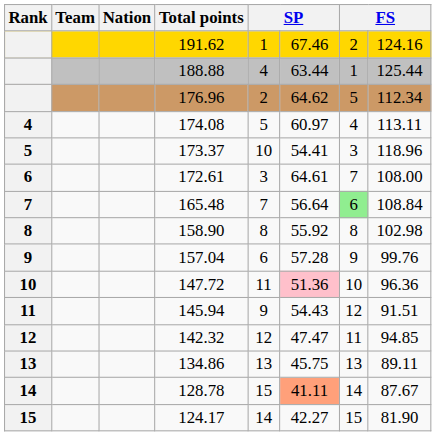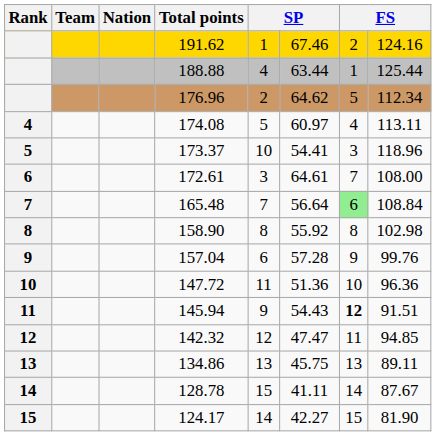(310, 284) pink background -> (310, 284) no background
(354, 310) normal -> (354, 310) bold
(310, 390) lightsalmon background -> (310, 390) no background
